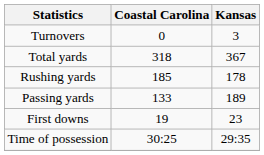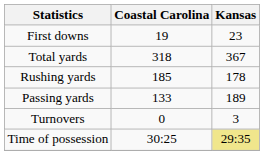rows swapped: (58, 118) <-> (58, 35)
(236, 139) no background -> (236, 139) khaki background
